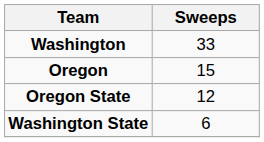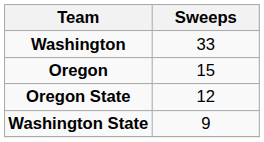(206, 123) 6 -> (206, 123) 9
